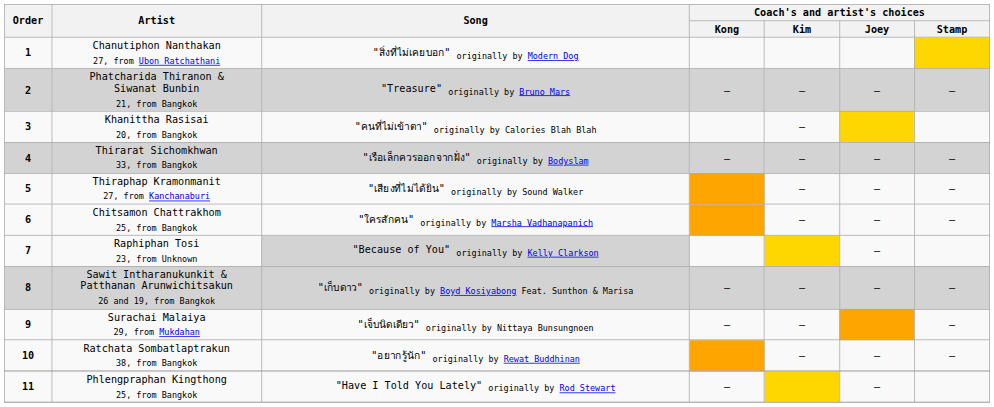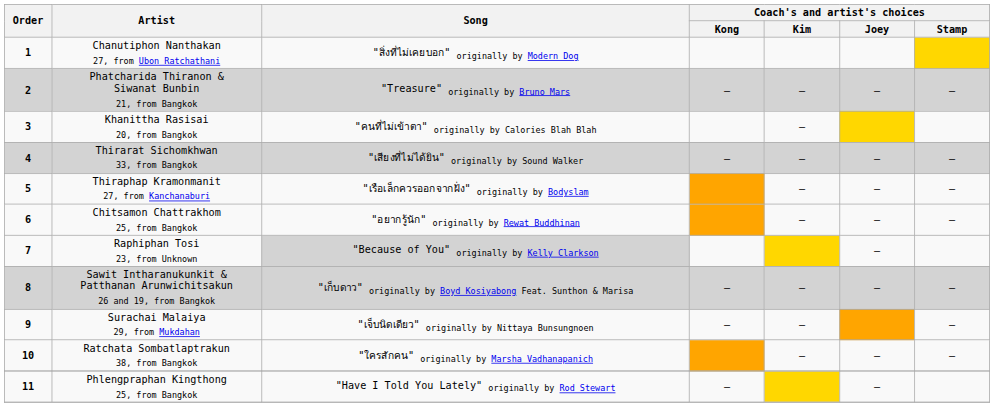(476, 159) "เรือเล็กควรออกจากฝั่ง" originally by Bodyslam -> (476, 159) "เสียงที่ไม่ได้ยิน" originally by Sound Walker
(476, 190) "เสียงที่ไม่ได้ยิน" originally by Sound Walker -> (476, 190) "เรือเล็กควรออกจากฝั่ง" originally by Bodyslam
(476, 221) "ใครสักคน" originally by Marsha Vadhanapanich -> (476, 221) "อยากรู้นัก" originally by Rewat Buddhinan
(476, 357) "อยากรู้นัก" originally by Rewat Buddhinan -> (476, 357) "ใครสักคน" originally by Marsha Vadhanapanich
